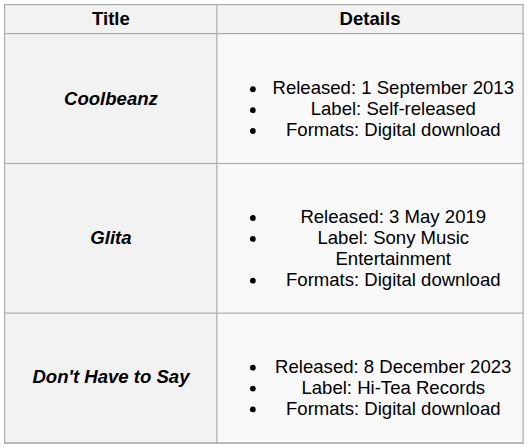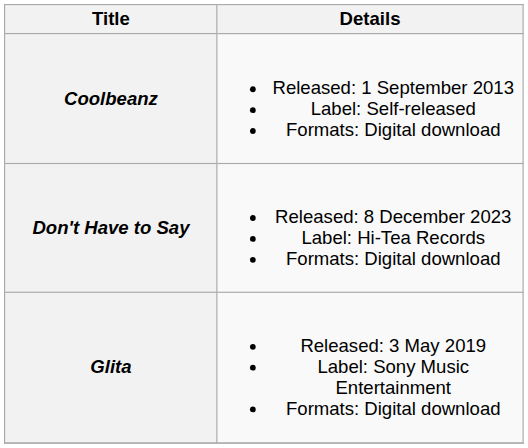rows swapped: (111, 238) <-> (111, 377)
